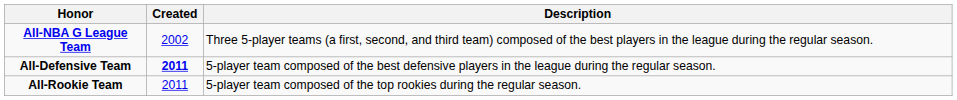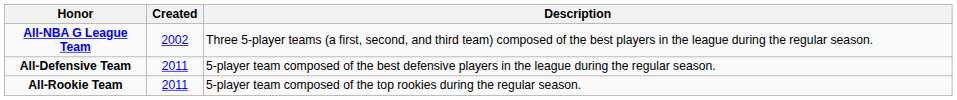(175, 66) bold -> (175, 66) normal
